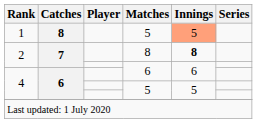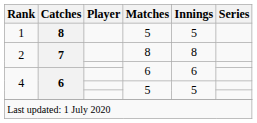(194, 33) lightsalmon background -> (194, 33) no background
(194, 52) bold -> (194, 52) normal
